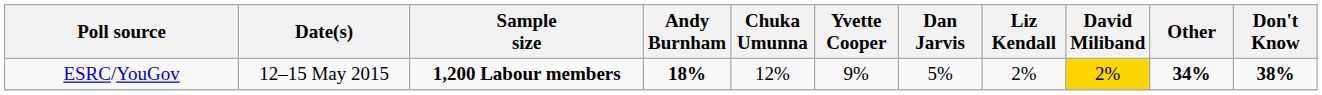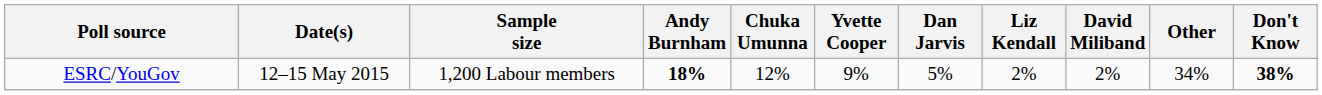(527, 74) bold -> (527, 74) normal
(1108, 74) gold background -> (1108, 74) no background
(1192, 74) bold -> (1192, 74) normal
